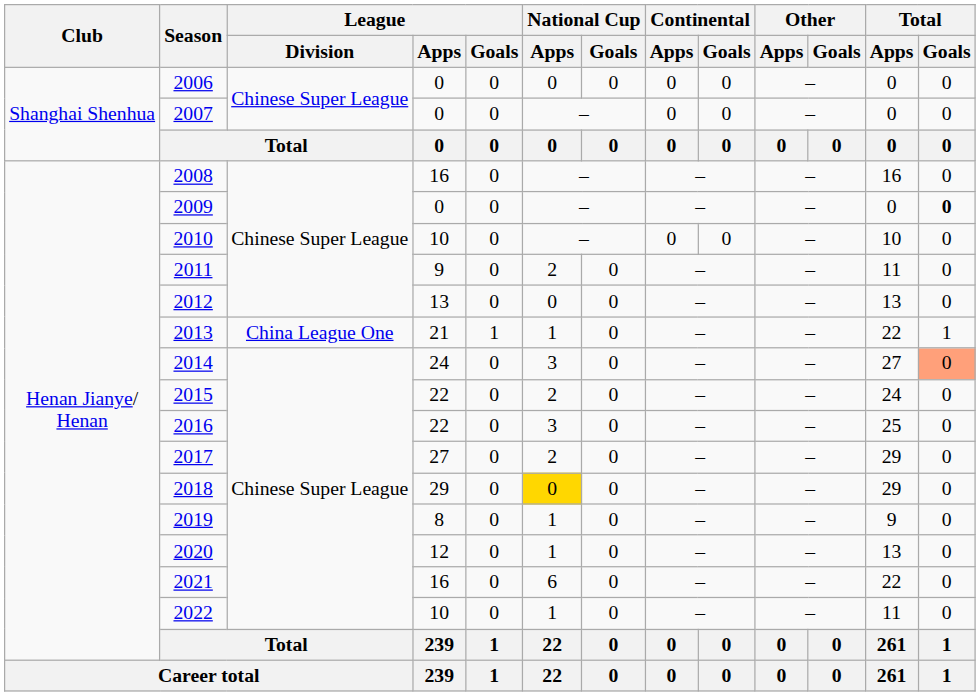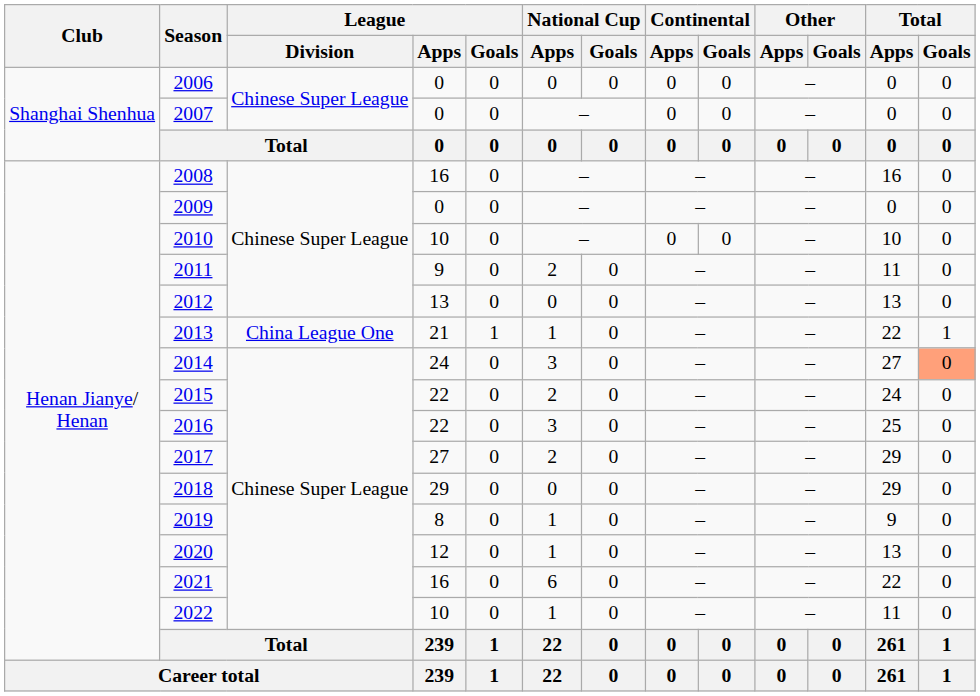(947, 207) bold -> (947, 207) normal
(552, 488) gold background -> (552, 488) no background
